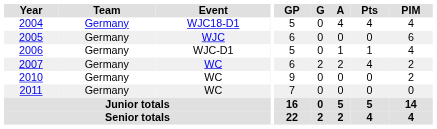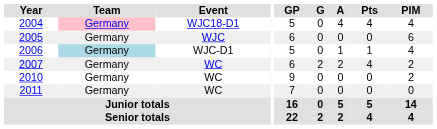(107, 24) no background -> (107, 24) pink background
(107, 51) no background -> (107, 51) lightblue background
